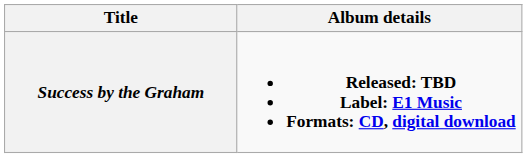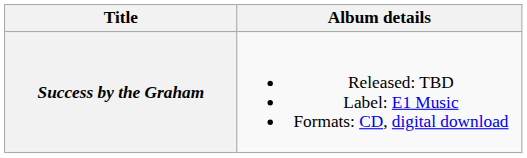(379, 102) bold -> (379, 102) normal
